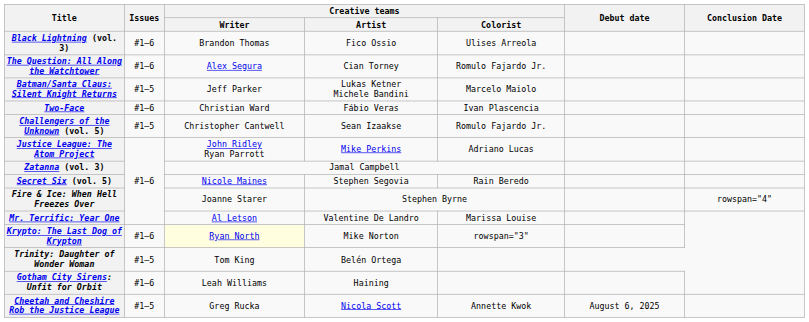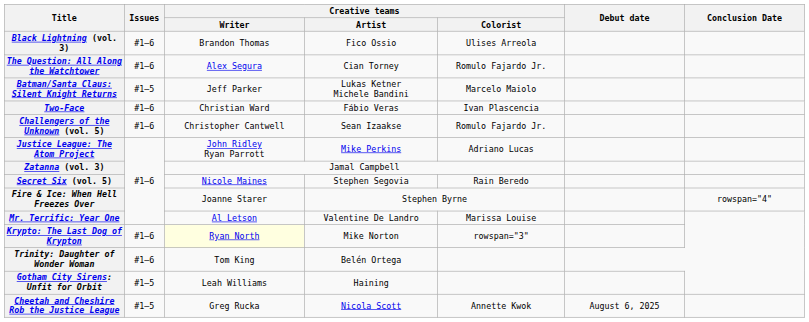(144, 126) #1–5 -> (144, 126) #1–6
(144, 259) #1–5 -> (144, 259) #1–6
(144, 283) #1–6 -> (144, 283) #1–5
